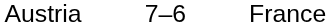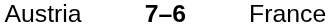(165, 13) normal -> (165, 13) bold
